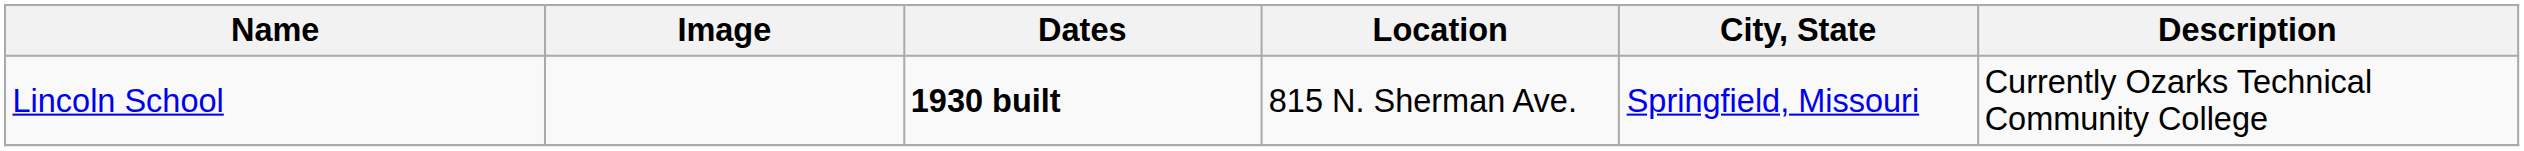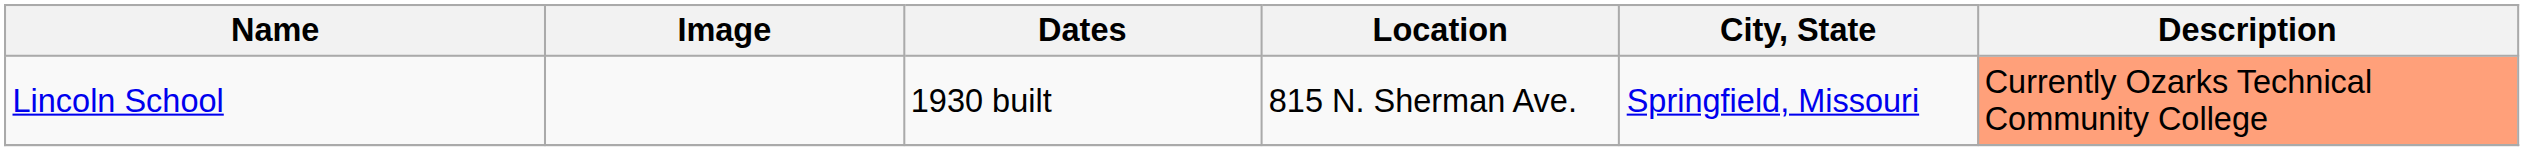(986, 100) bold -> (981, 100) normal
(2178, 100) no background -> (2178, 100) lightsalmon background
